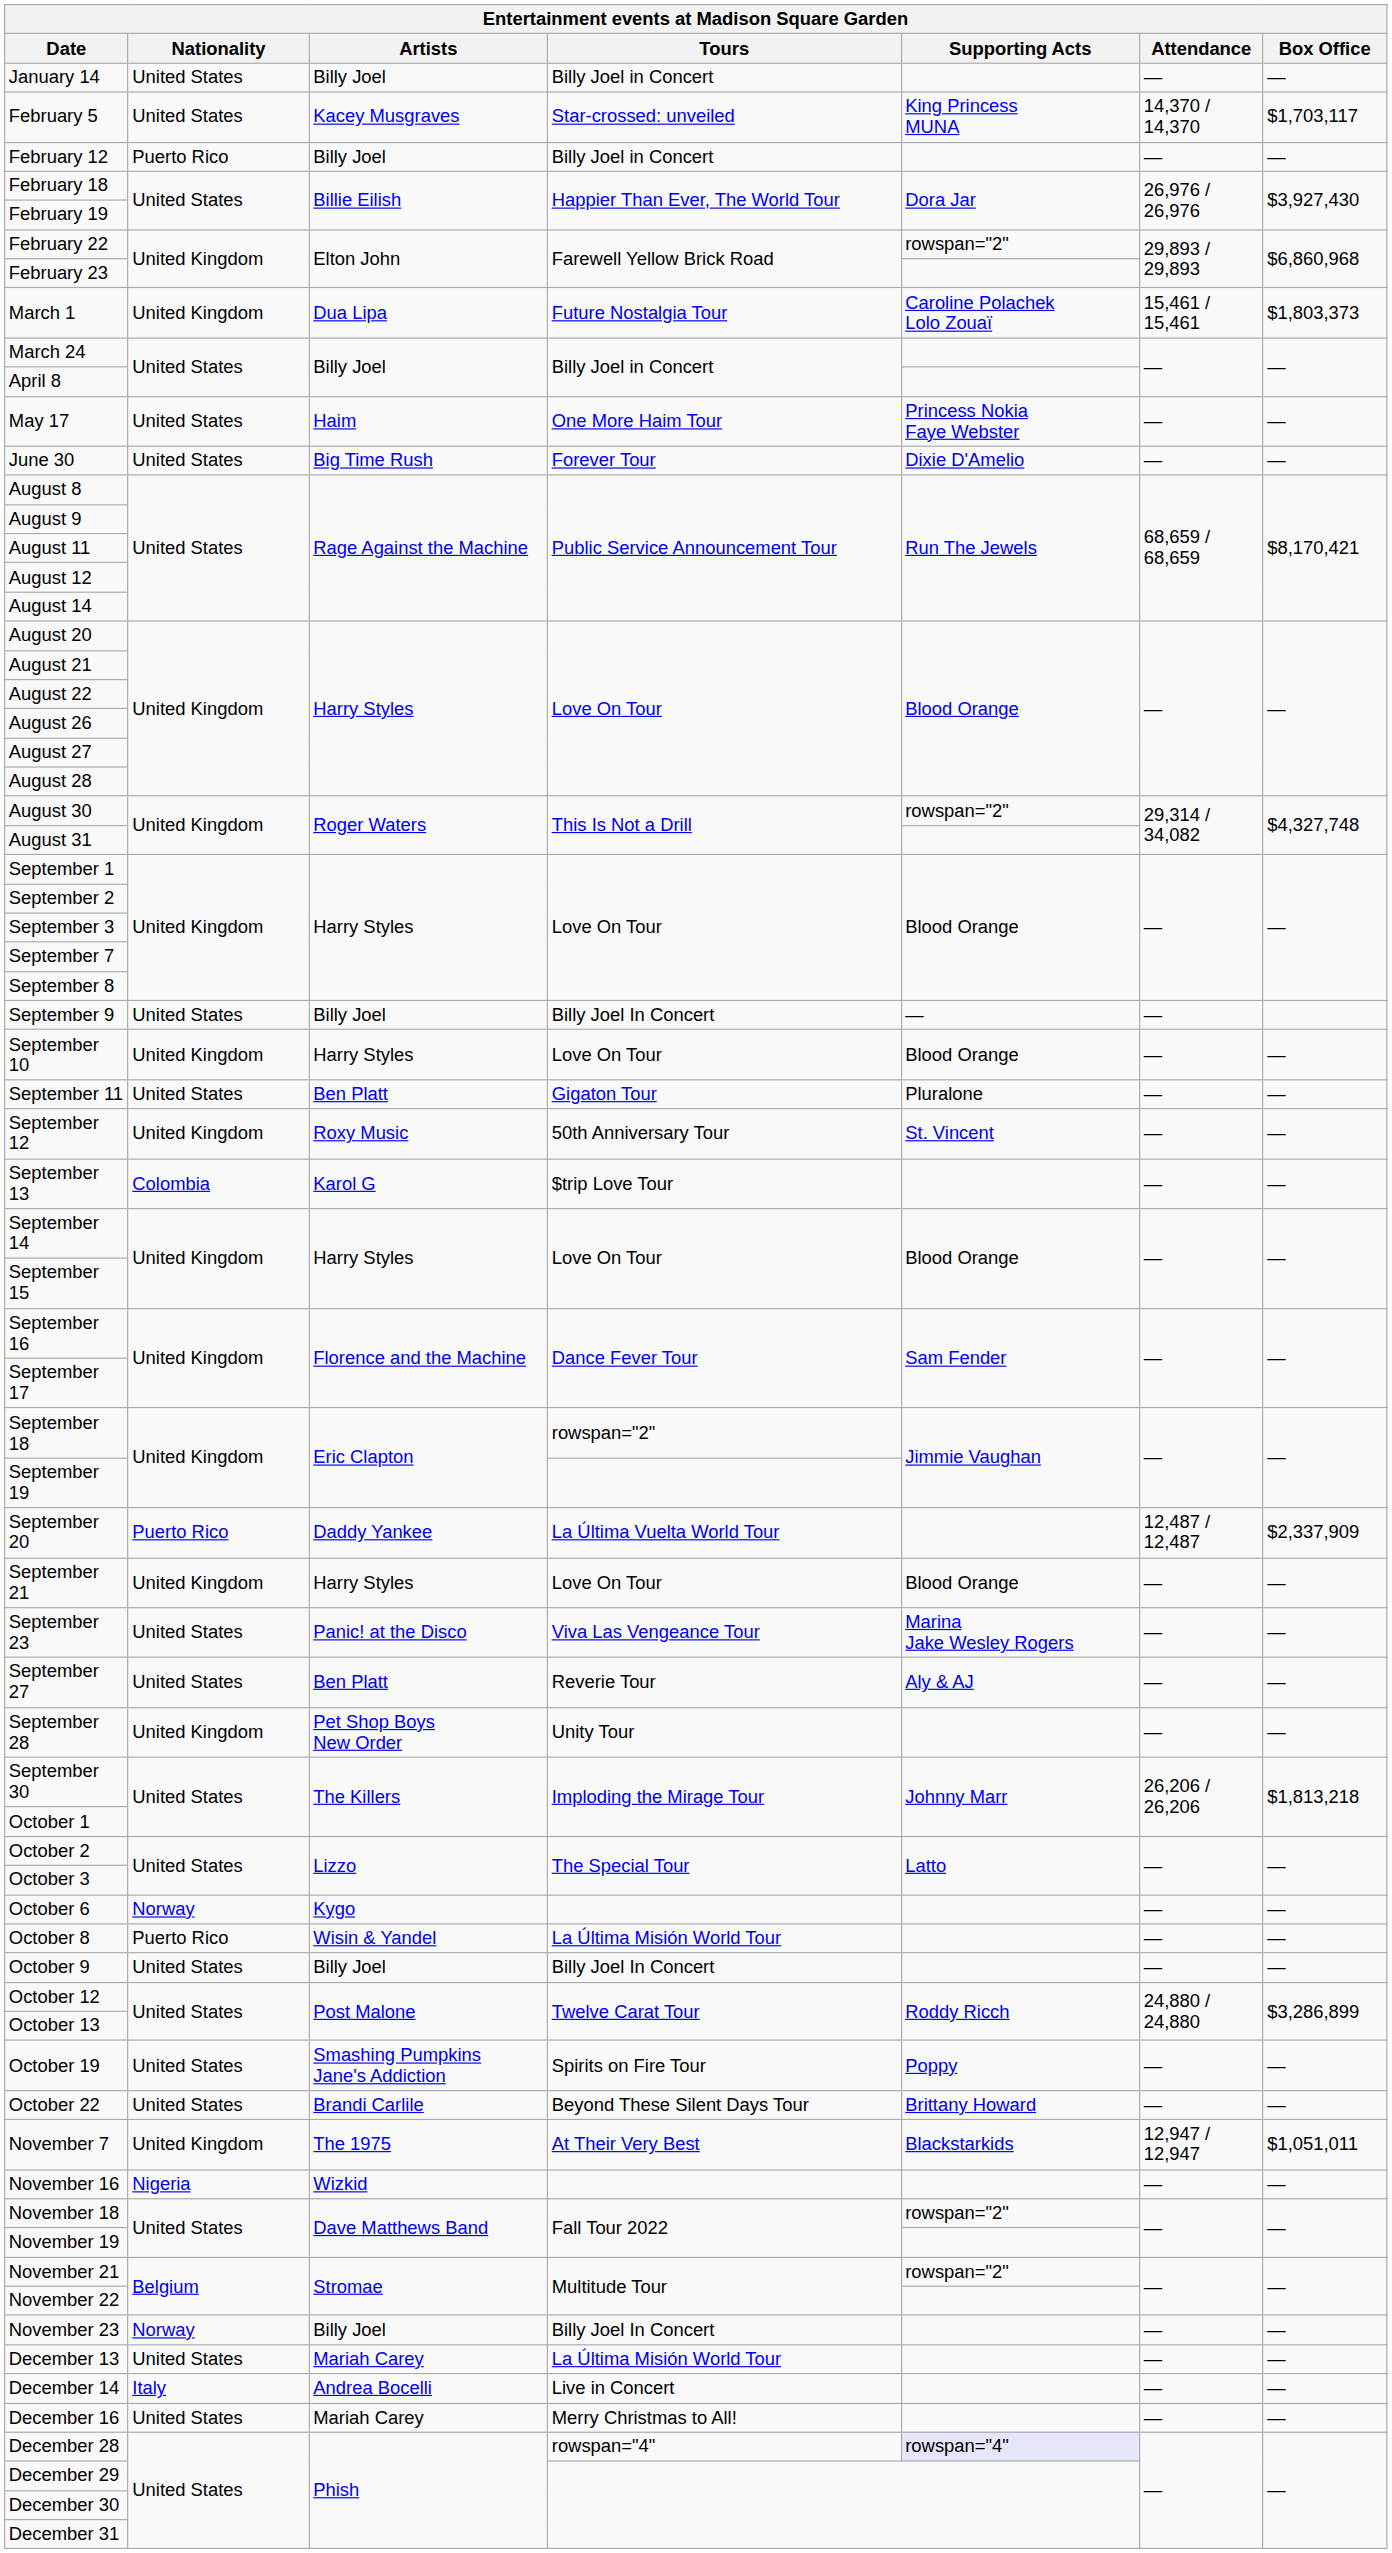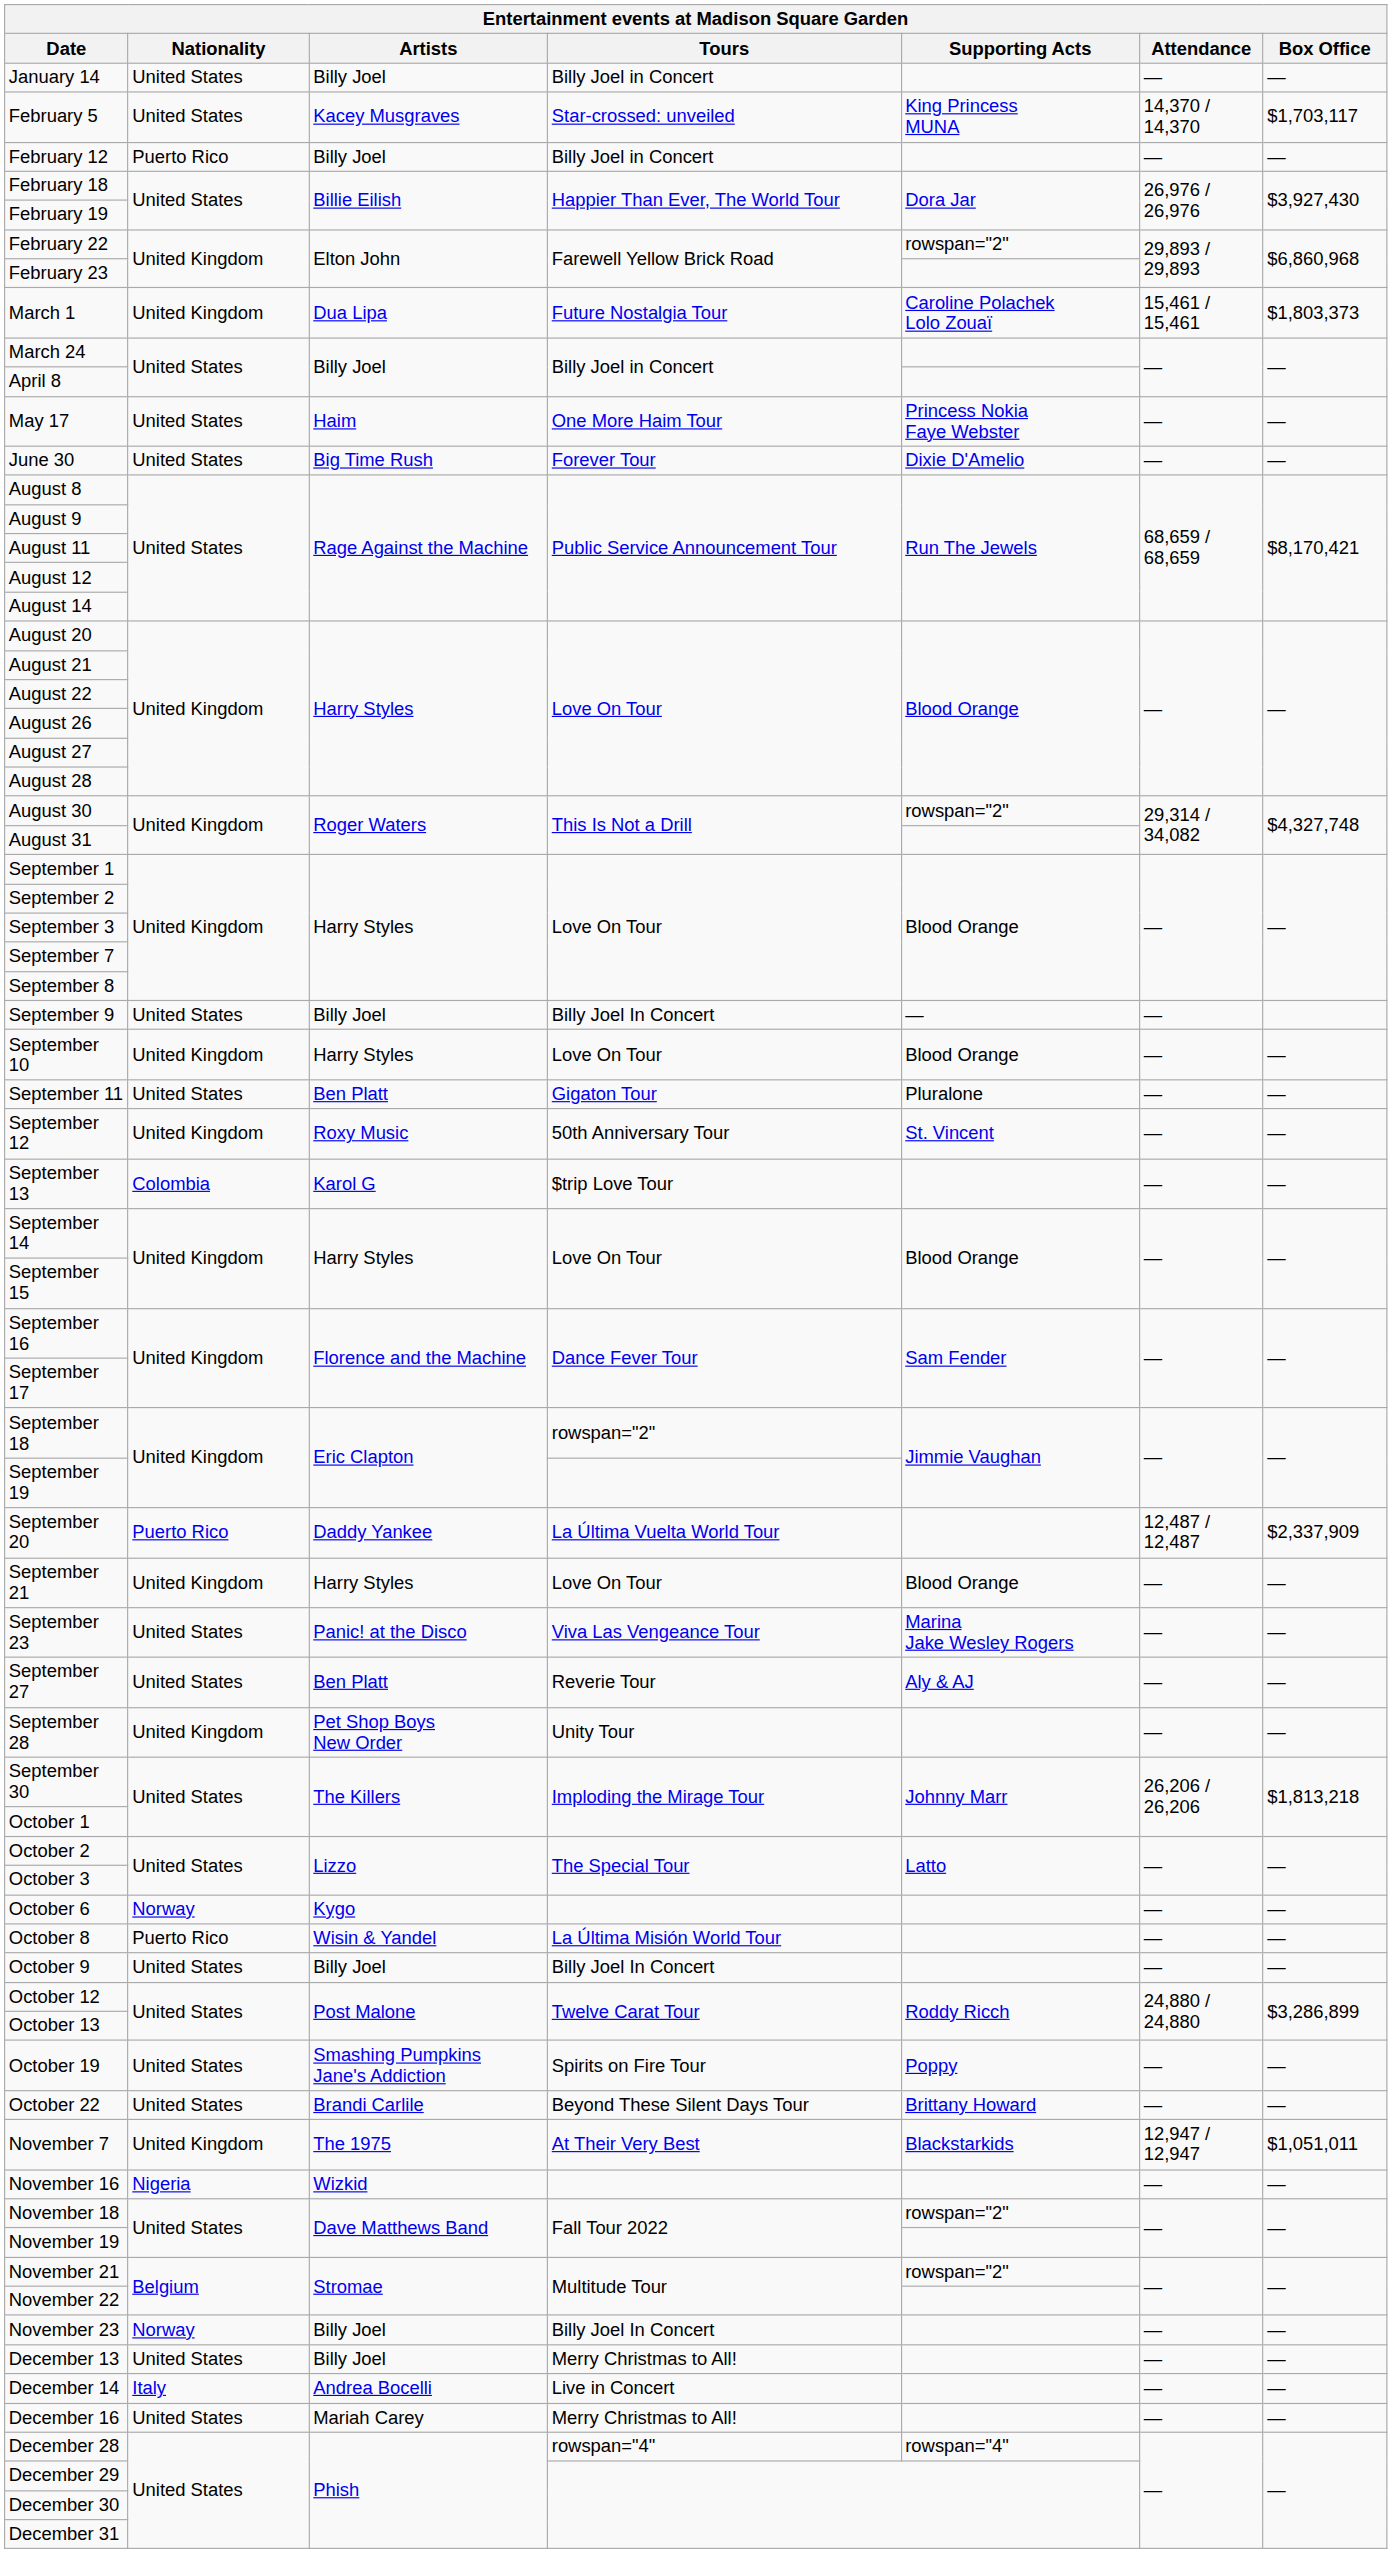(368, 2359) Mariah Carey -> (350, 2359) Billy Joel
(666, 2359) La Última Misión World Tour -> (644, 2359) Merry Christmas to All!
(957, 2446) lavender background -> (957, 2446) no background
